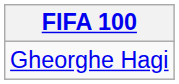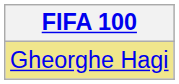(89, 60) no background -> (89, 60) khaki background
